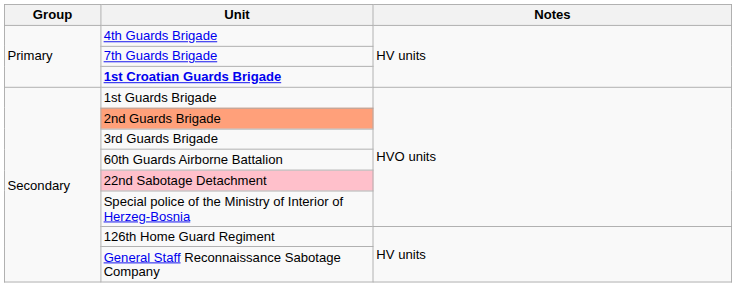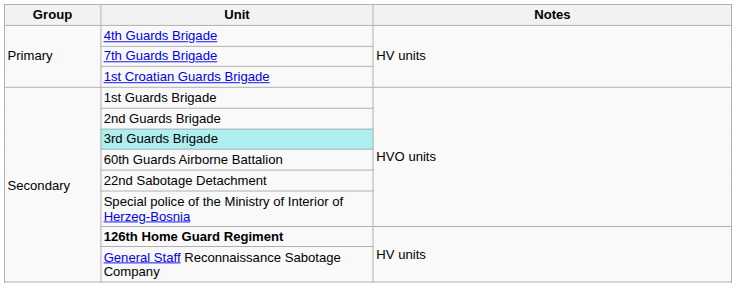(192, 77) bold -> (187, 77) normal
(162, 119) lightsalmon background -> (162, 119) no background
(161, 139) no background -> (161, 139) paleturquoise background
(185, 181) pink background -> (185, 181) no background
(189, 237) normal -> (194, 237) bold
